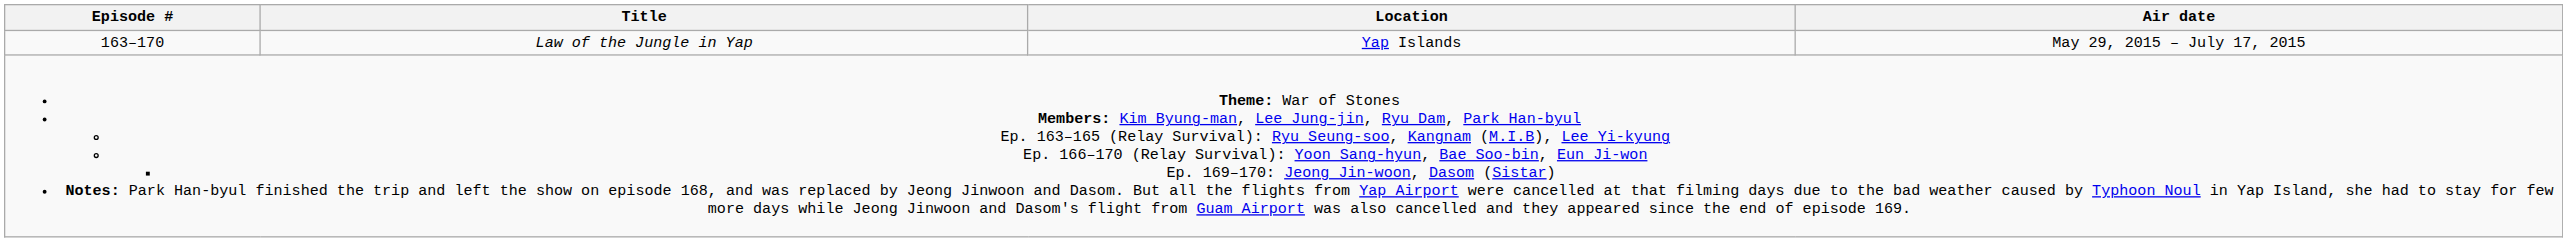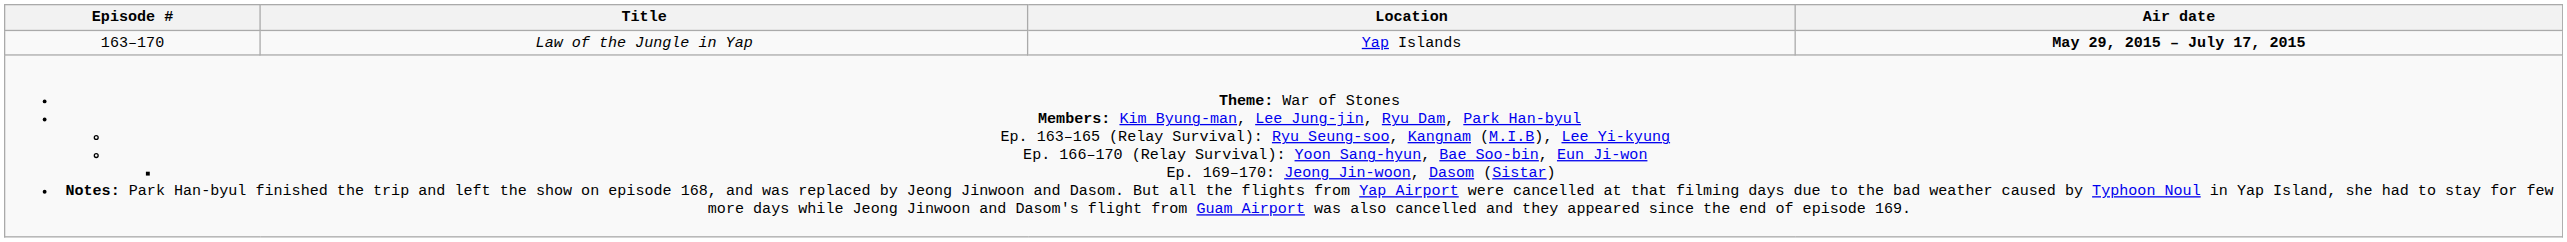(2179, 42) normal -> (2179, 42) bold
